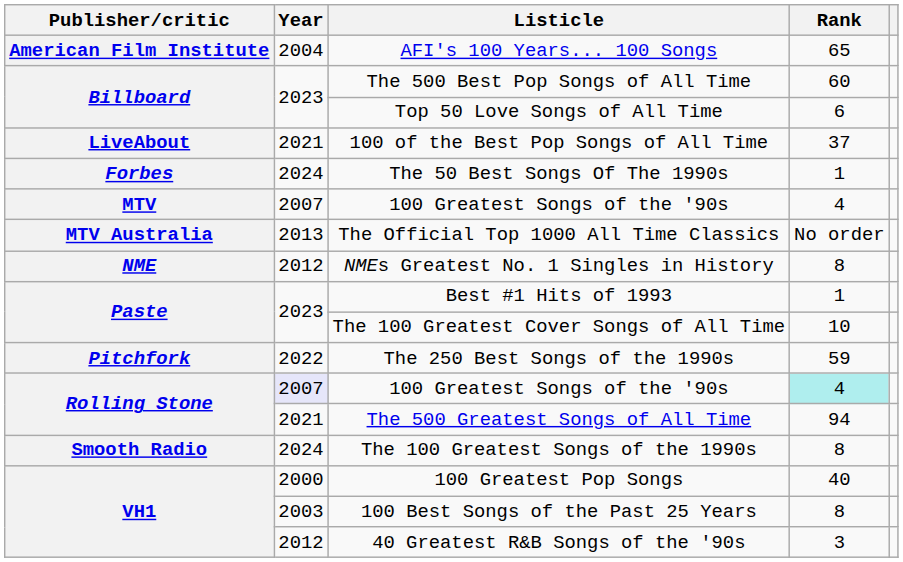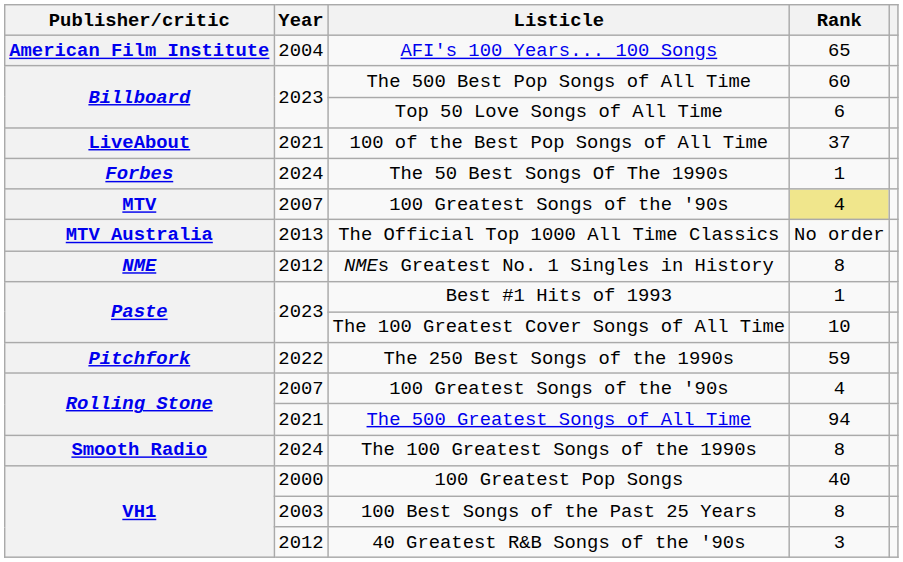(839, 204) no background -> (839, 204) khaki background
(301, 389) lavender background -> (301, 389) no background
(839, 389) paleturquoise background -> (839, 389) no background
